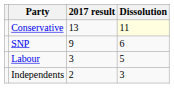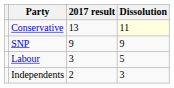(122, 43) 6 -> (122, 43) 9
